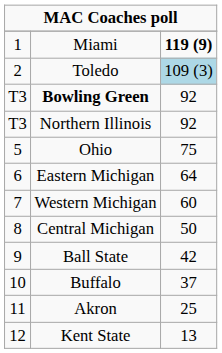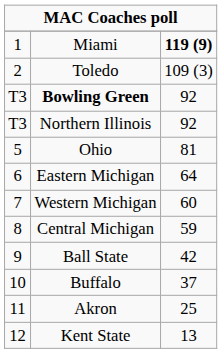(188, 71) lightblue background -> (188, 71) no background
(188, 150) 75 -> (188, 150) 81
(188, 229) 50 -> (188, 229) 59
